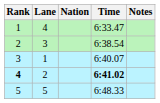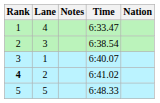columns swapped: (75, 12) <-> (141, 12)
(109, 75) bold -> (104, 75) normal
